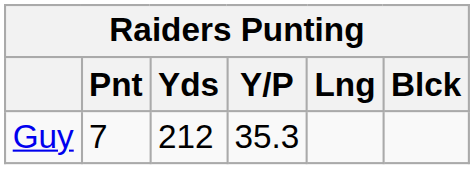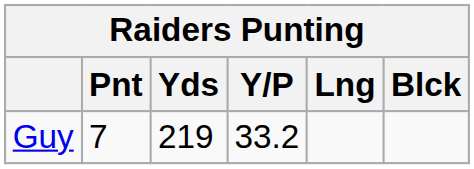(186, 136) 212 -> (186, 136) 219
(267, 136) 35.3 -> (267, 136) 33.2
